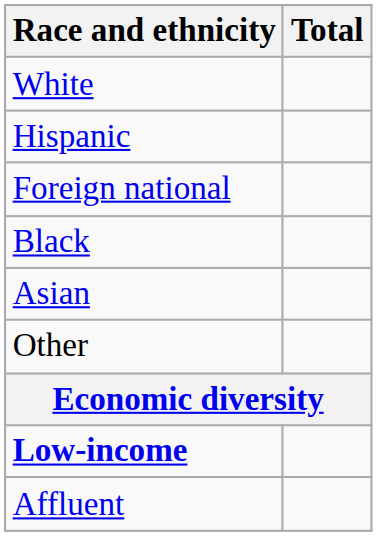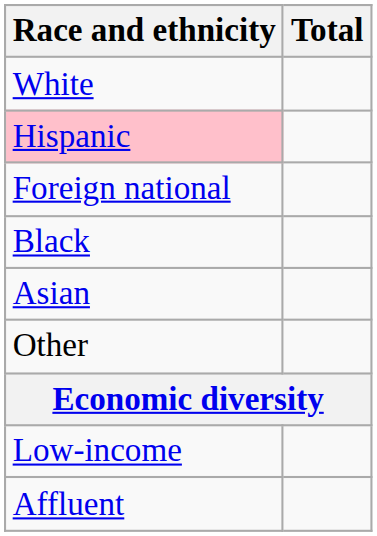(72, 135) no background -> (72, 135) pink background
(100, 450) bold -> (97, 450) normal
